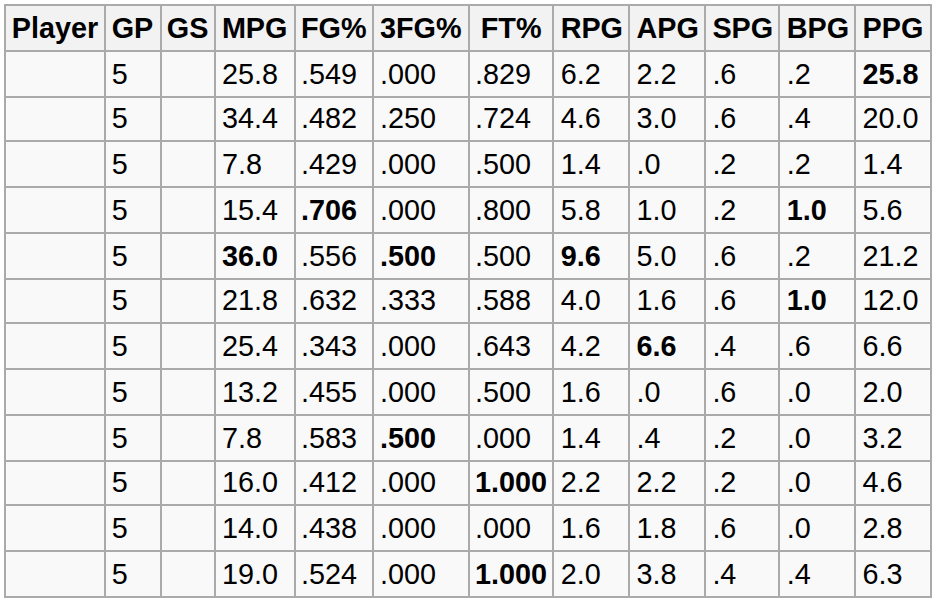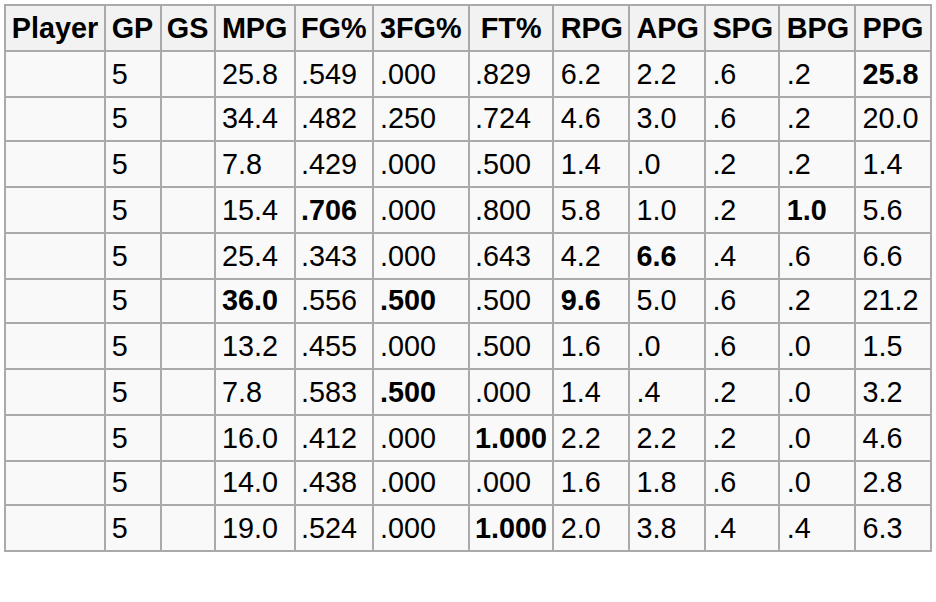(799, 119) .4 -> (799, 119) .2
rows swapped: (55, 256) <-> (55, 347)
- row: (55, 301)
(883, 392) 2.0 -> (883, 347) 1.5
